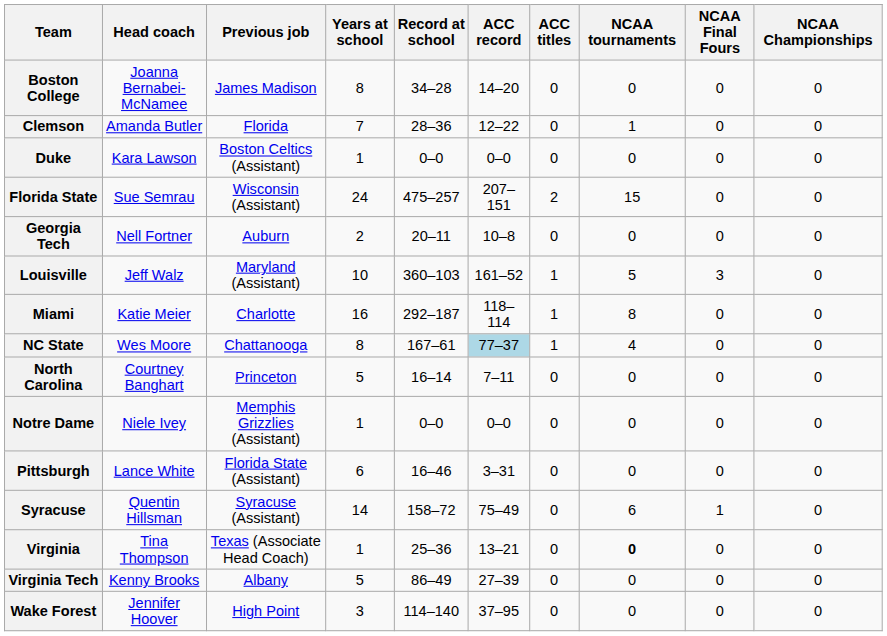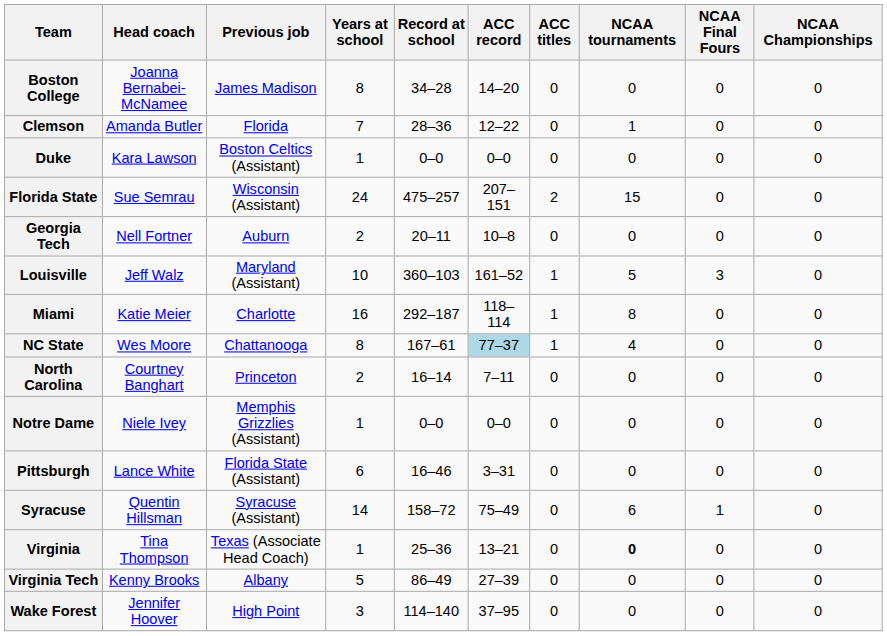(360, 377) 5 -> (360, 377) 2
